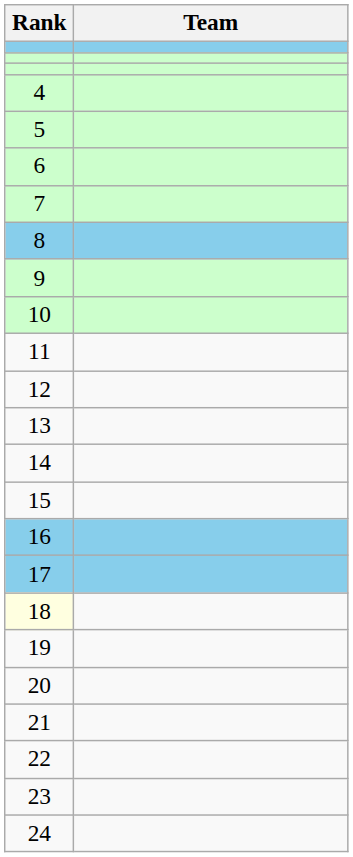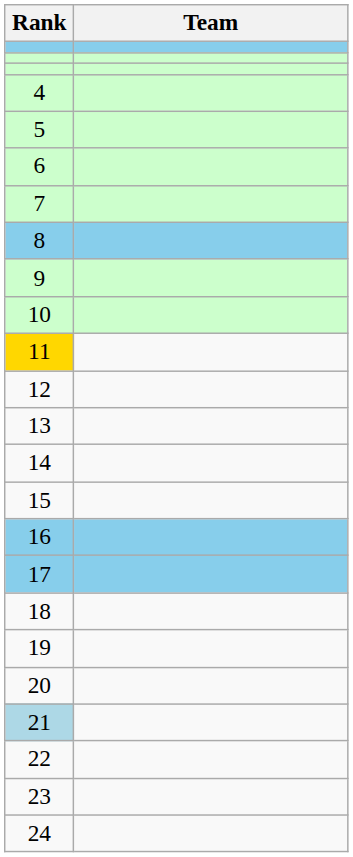(39, 351) no background -> (39, 351) gold background
(39, 611) lightyellow background -> (39, 611) no background
(39, 722) no background -> (39, 722) lightblue background
